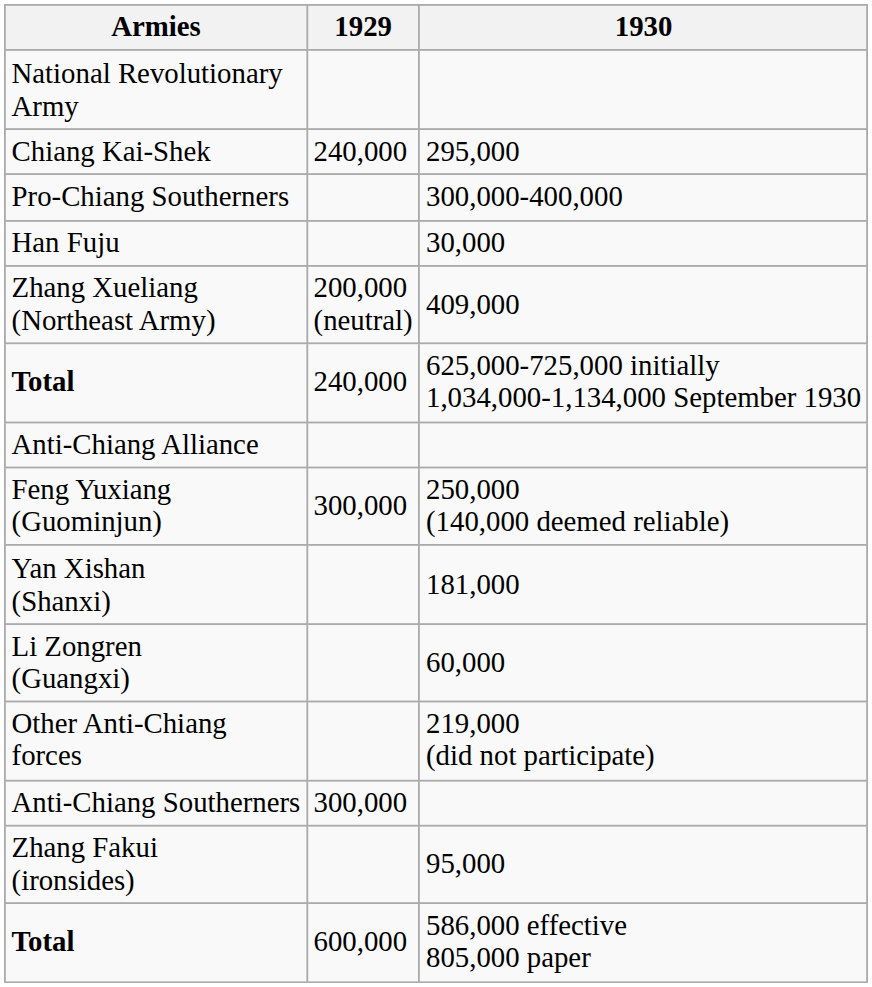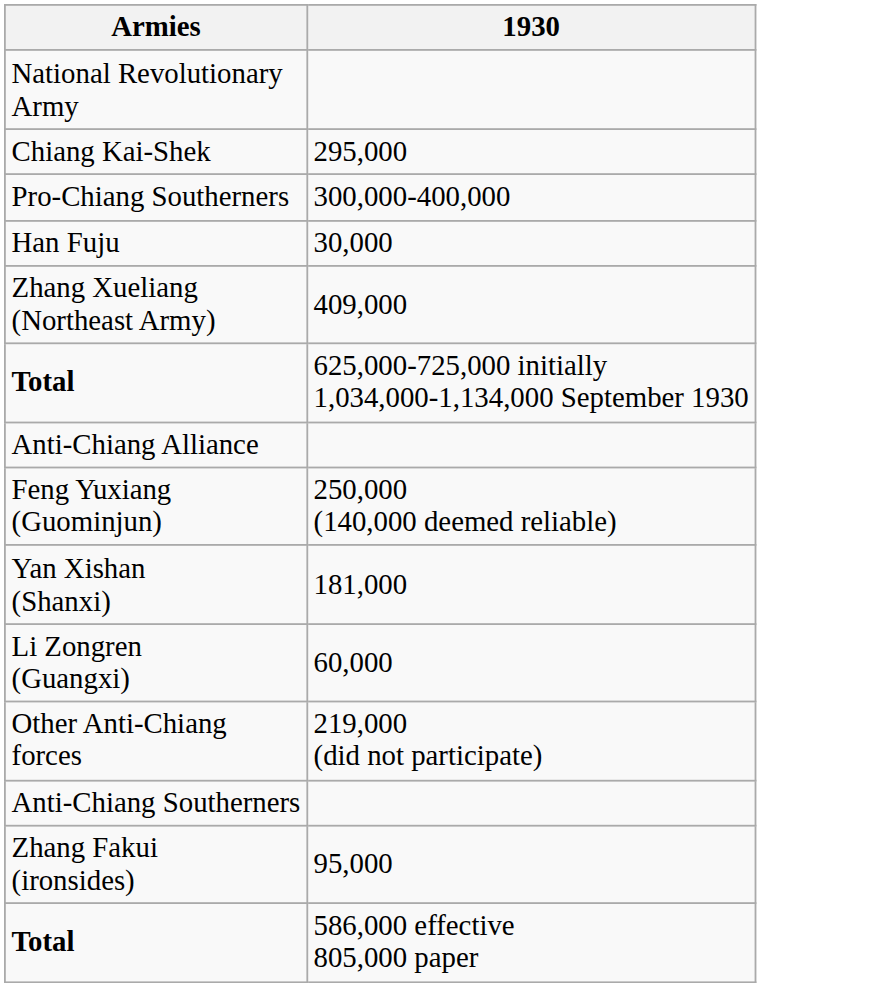- column: (363, 27)
